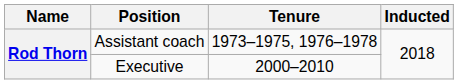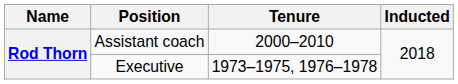(294, 41) 1973–1975, 1976–1978 -> (294, 41) 2000–2010
(294, 66) 2000–2010 -> (294, 66) 1973–1975, 1976–1978
